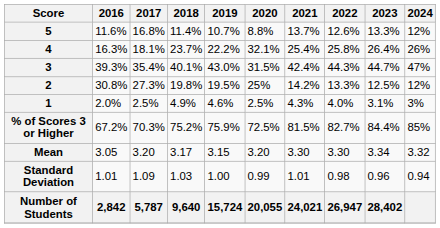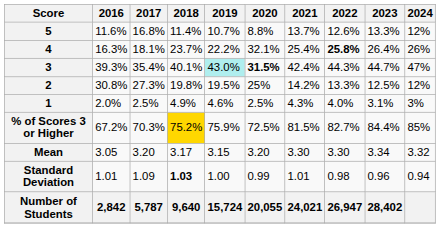(344, 49) normal -> (344, 49) bold
(224, 67) no background -> (224, 67) paleturquoise background
(264, 67) normal -> (264, 67) bold
(186, 127) no background -> (186, 127) gold background
(181, 176) normal -> (181, 176) bold
